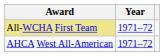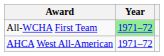(52, 28) khaki background -> (52, 28) no background
(135, 28) no background -> (135, 28) lightgreen background
